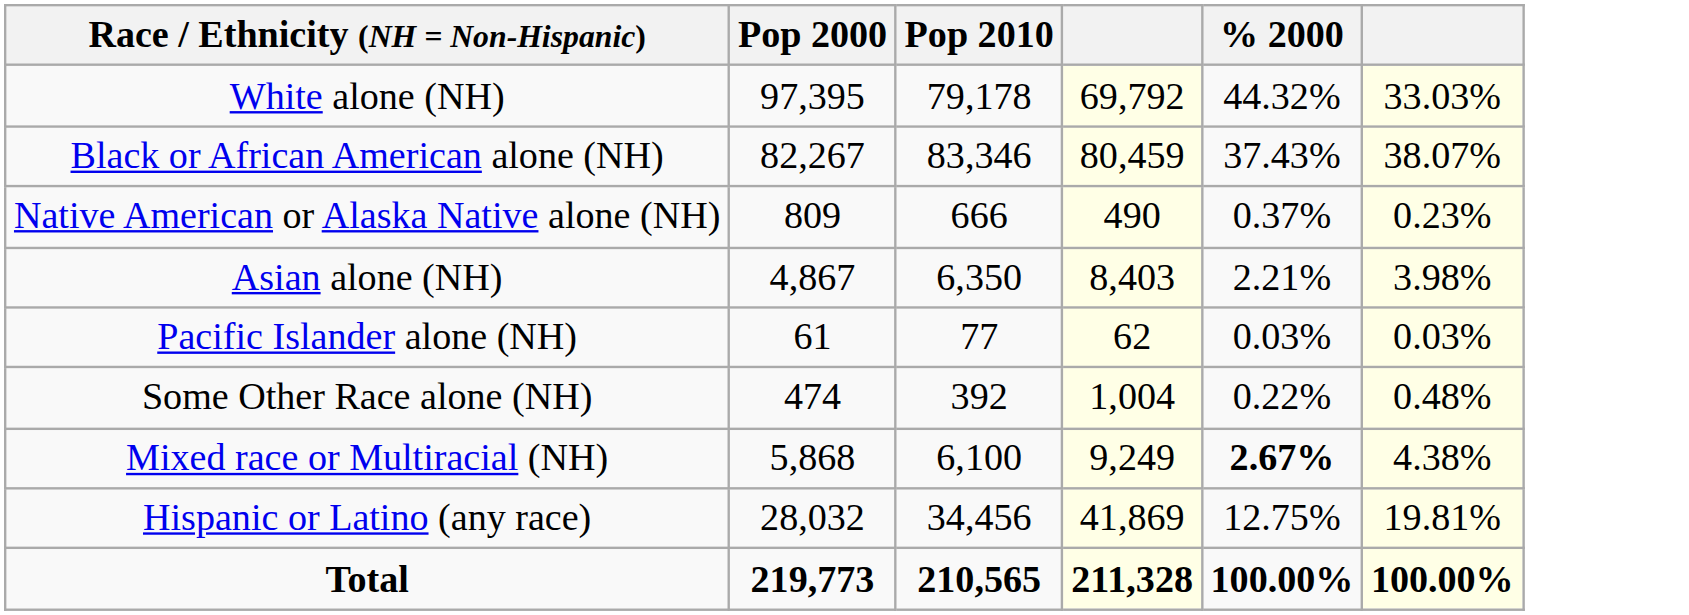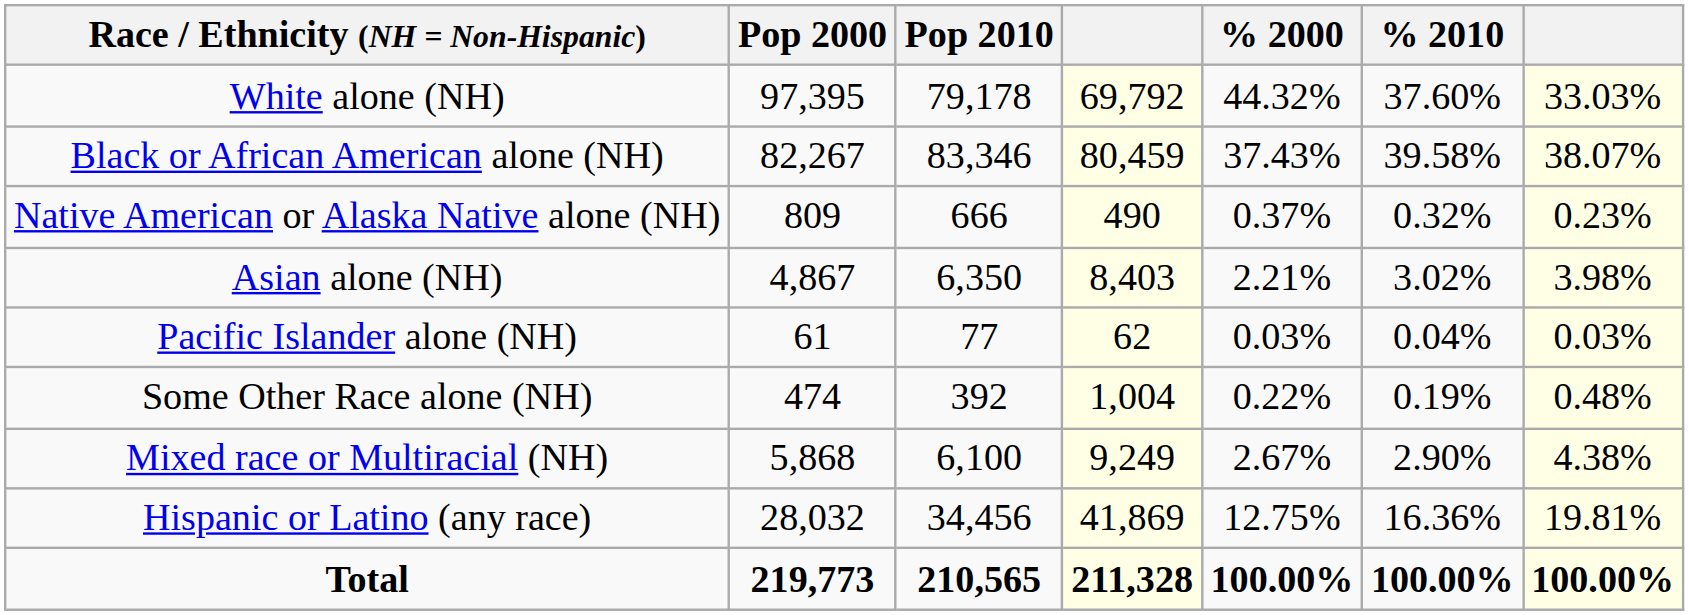+ column: (1442, 34)
(1282, 457) bold -> (1282, 457) normal
